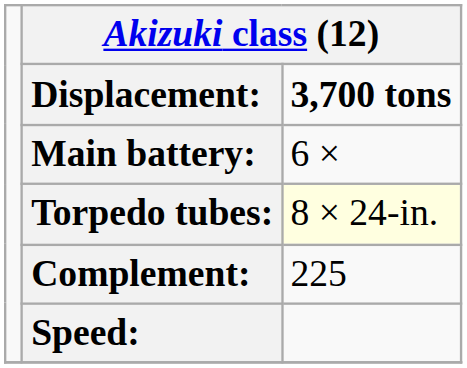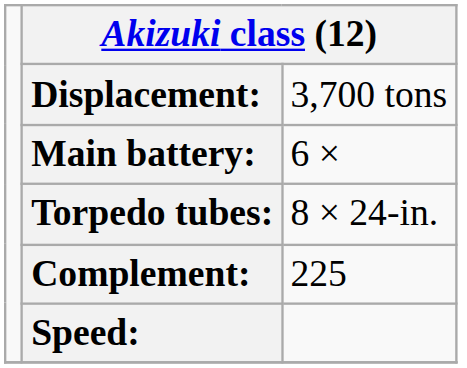(371, 93) bold -> (369, 93) normal
(364, 213) lightyellow background -> (364, 213) no background
